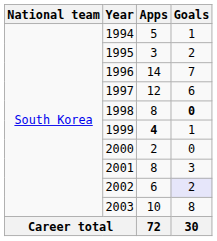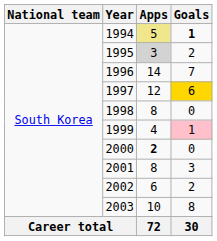(154, 33) no background -> (154, 33) khaki background
(192, 33) normal -> (192, 33) bold
(154, 53) no background -> (154, 53) lightgrey background
(192, 91) no background -> (192, 91) gold background
(192, 110) bold -> (192, 110) normal
(154, 130) bold -> (154, 130) normal
(192, 130) no background -> (192, 130) pink background
(154, 149) normal -> (154, 149) bold
(192, 188) lavender background -> (192, 188) no background
